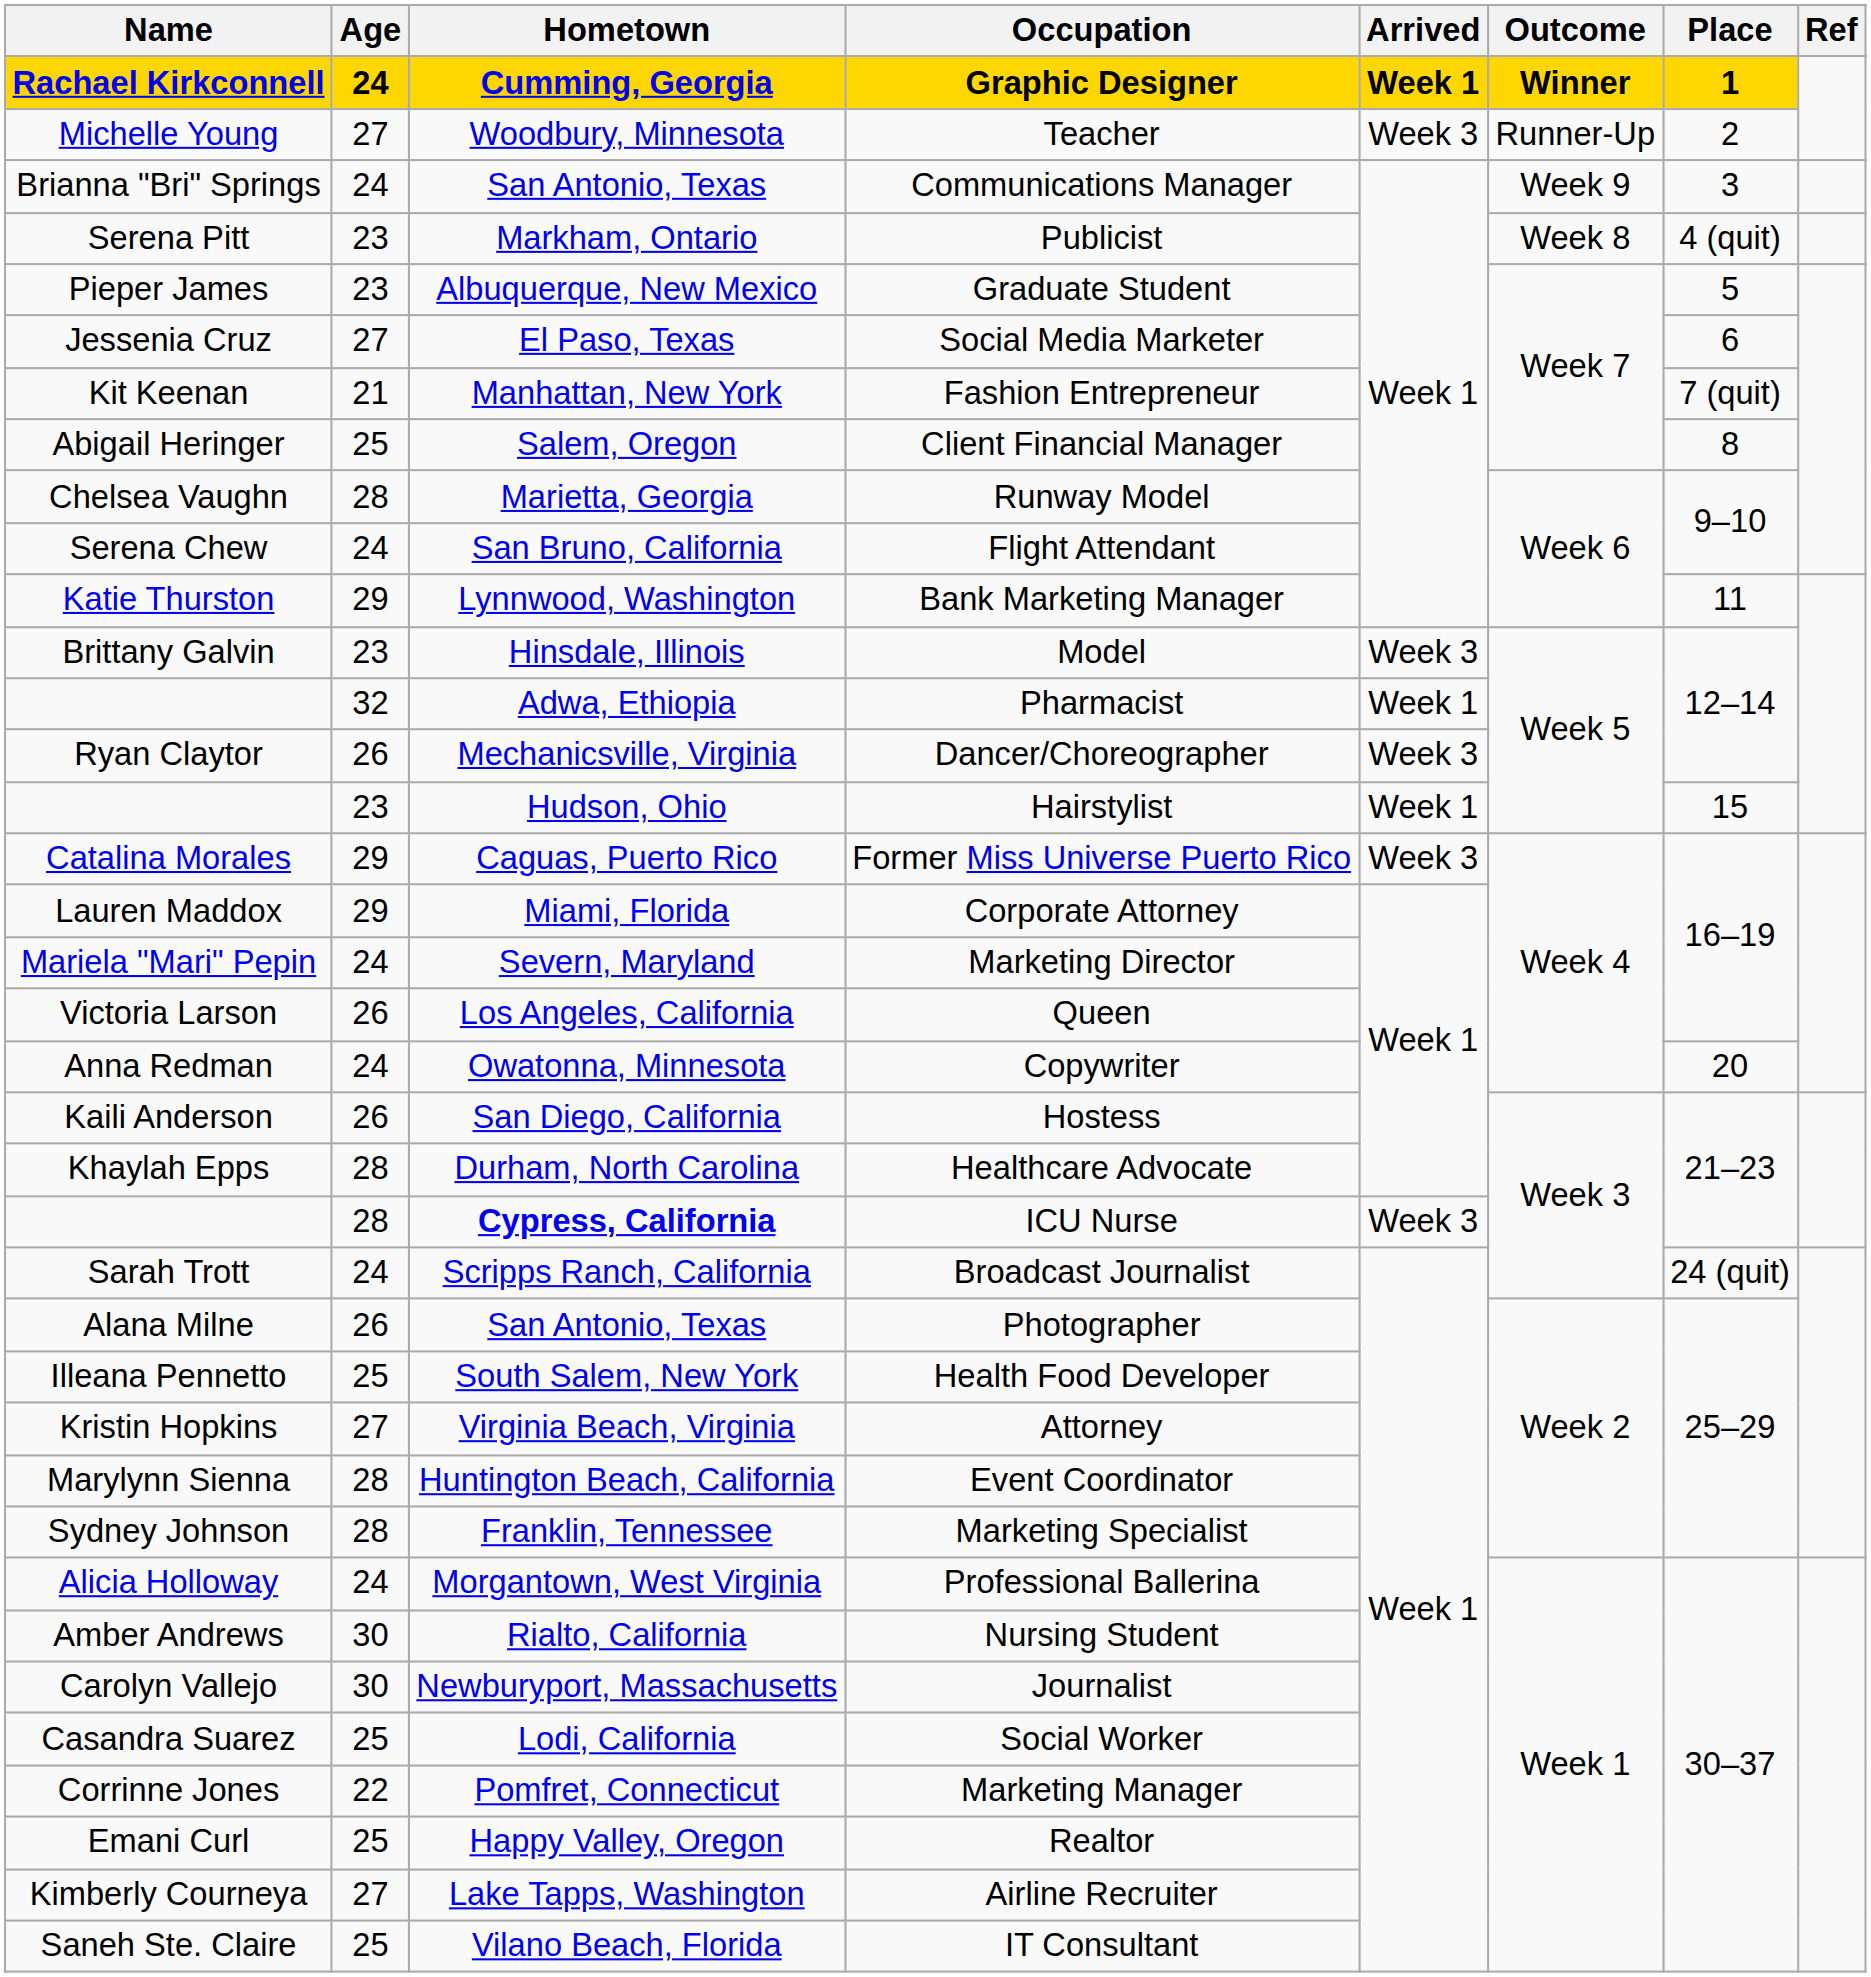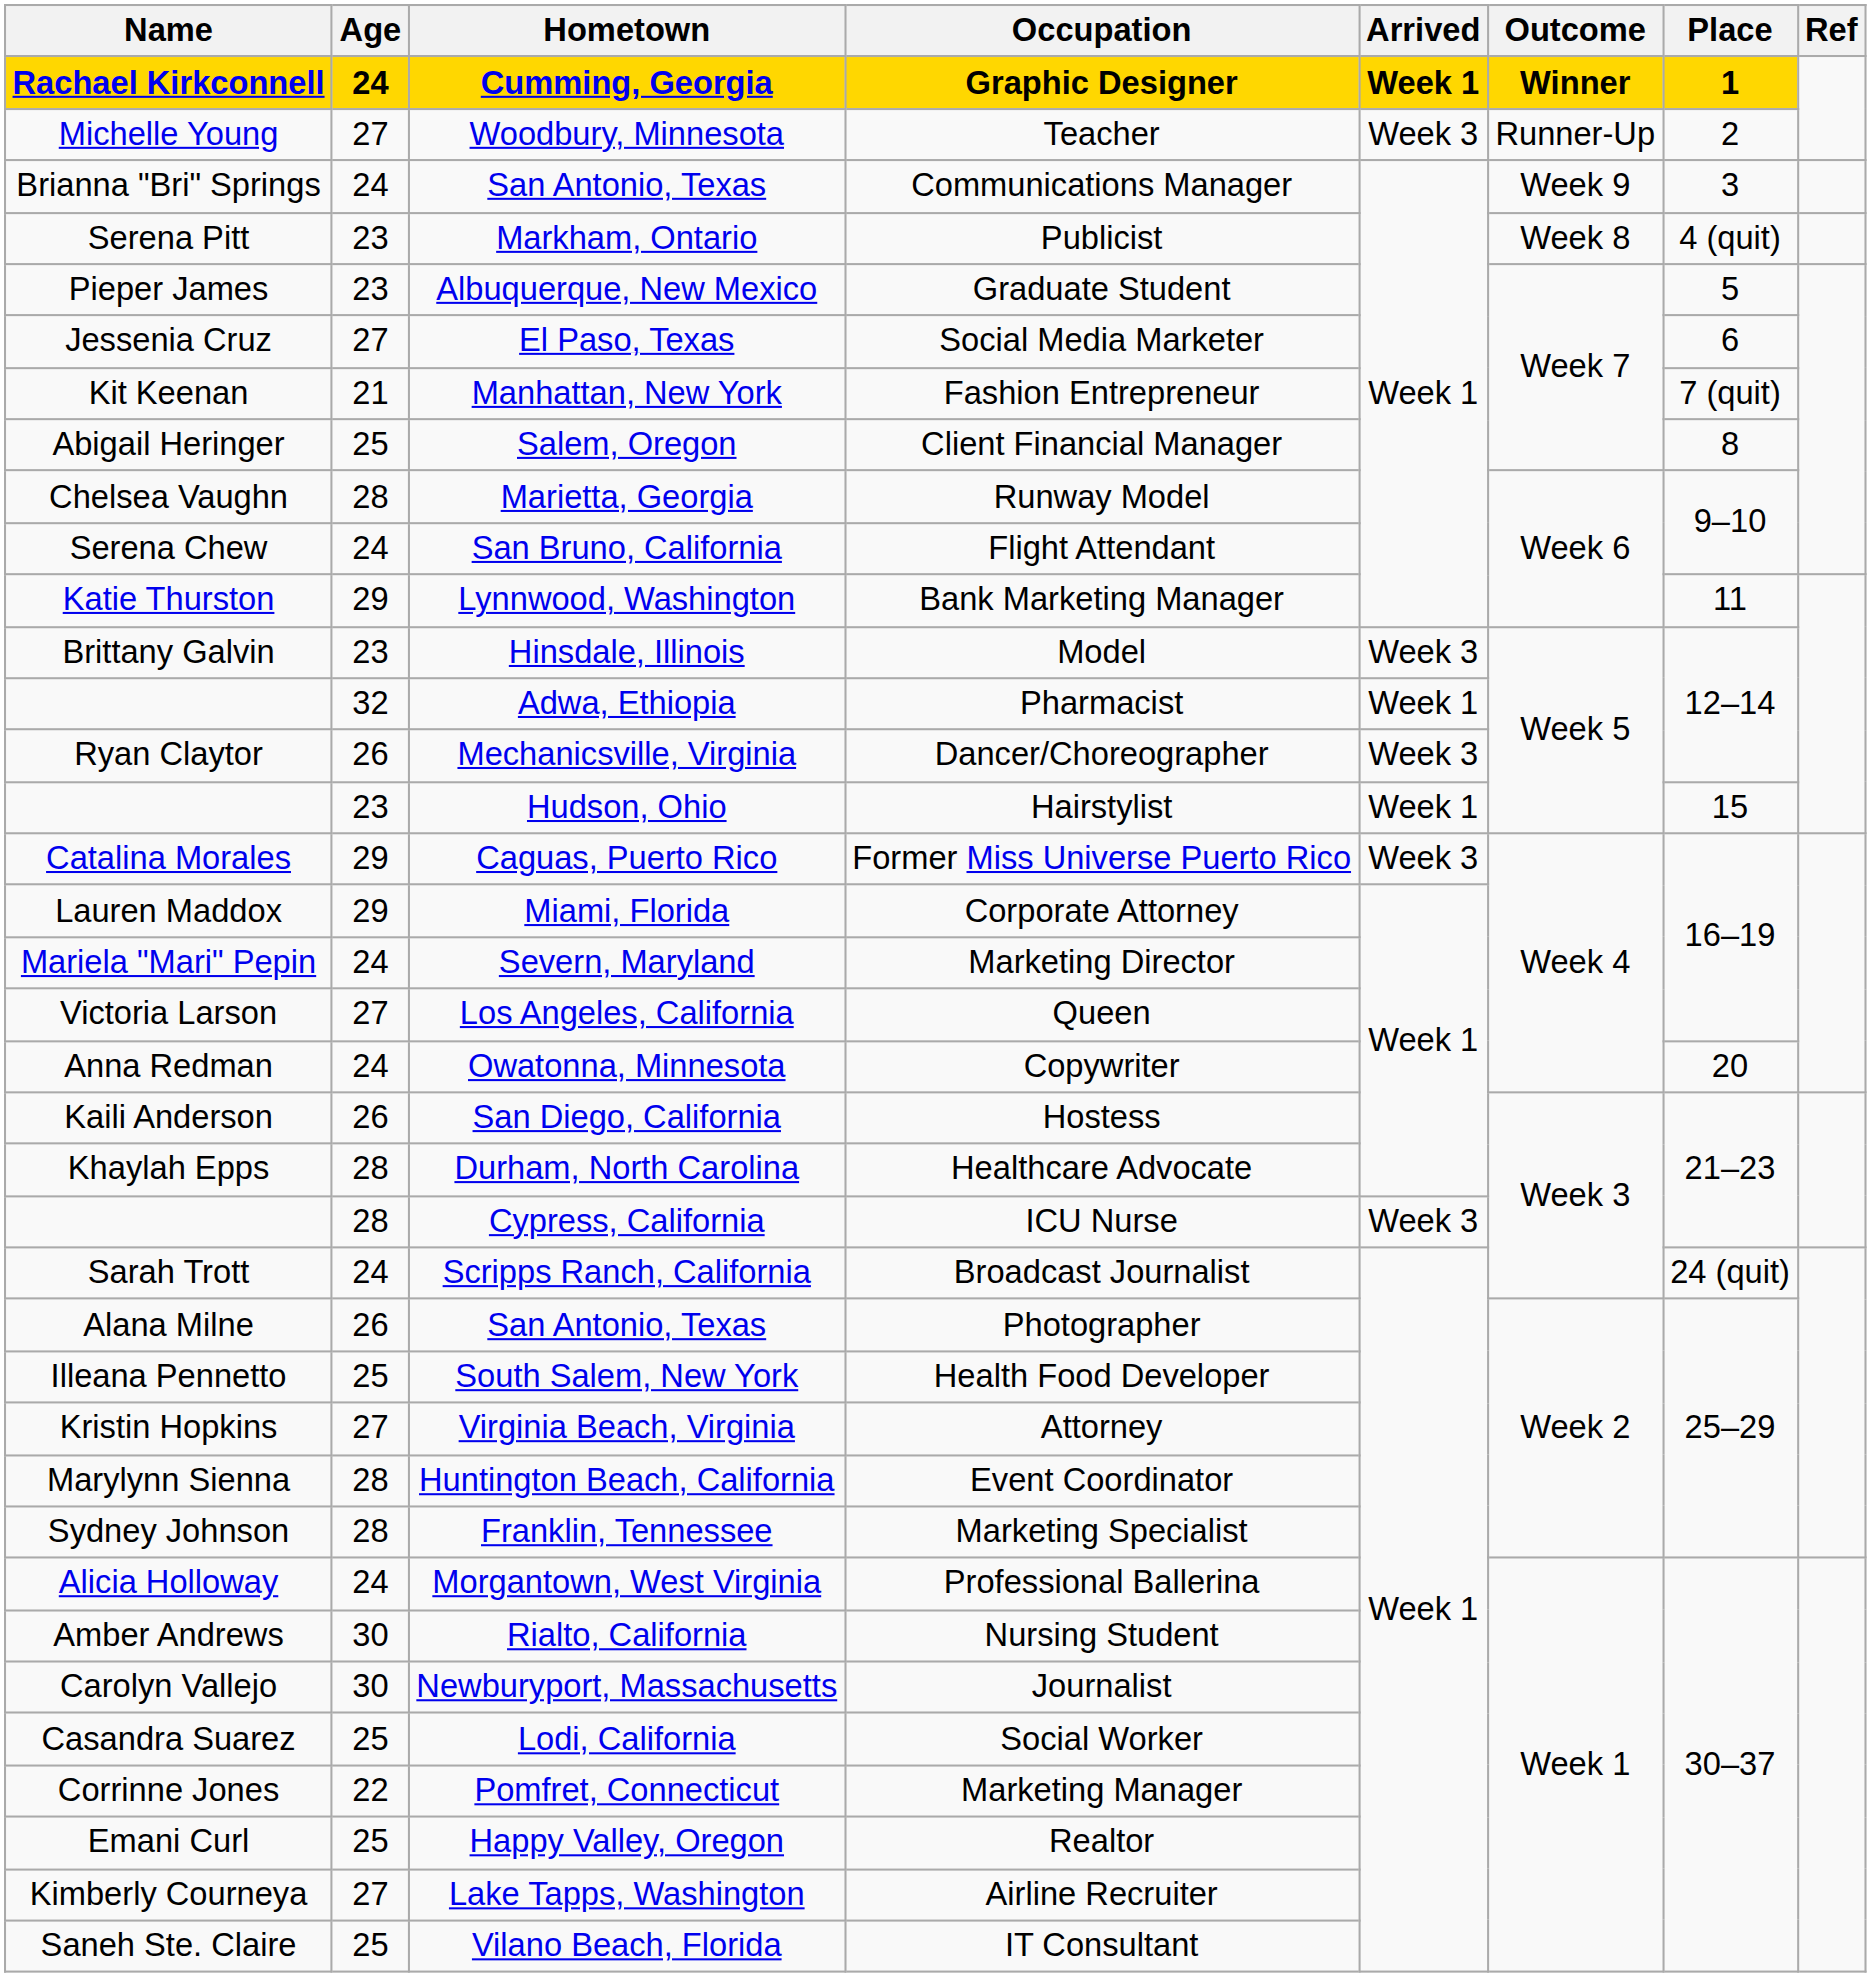(370, 1013) 26 -> (370, 1013) 27
(627, 1220) bold -> (627, 1220) normal
